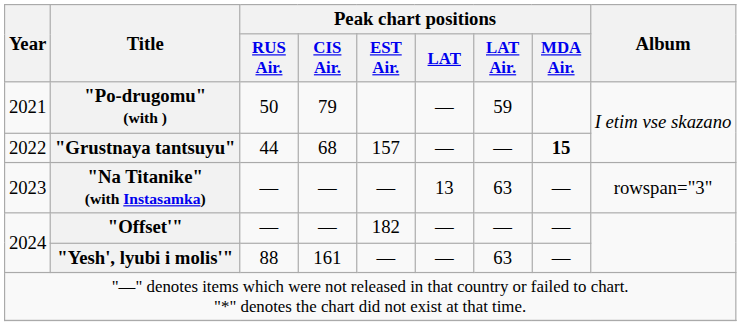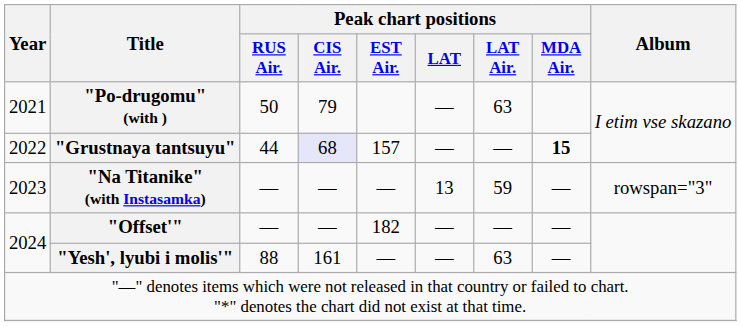(503, 107) 59 -> (503, 107) 63
(327, 147) no background -> (327, 147) lavender background
(503, 187) 63 -> (503, 187) 59
